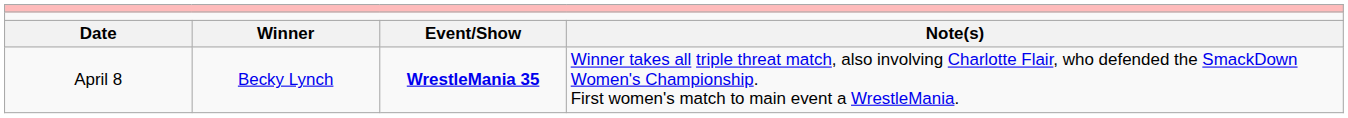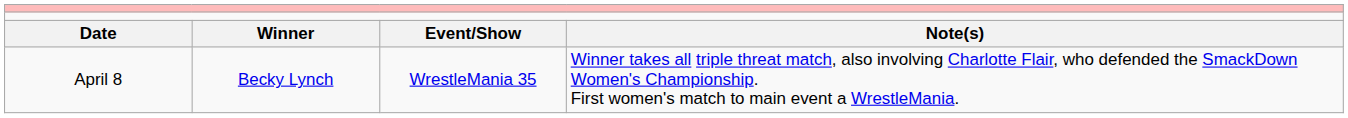(473, 79) bold -> (473, 79) normal
